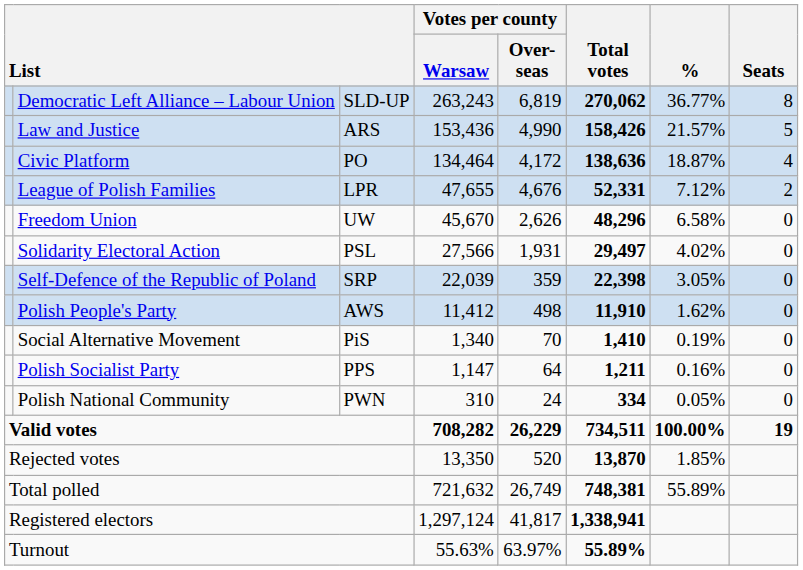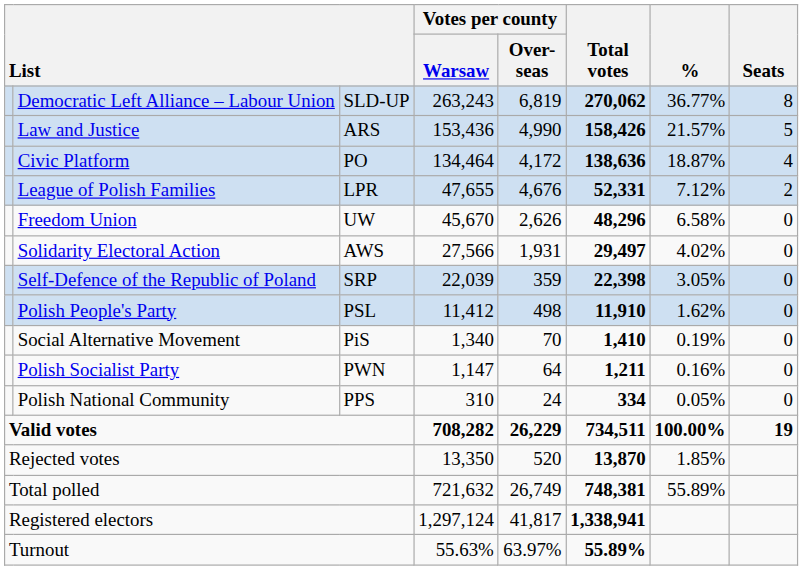(360, 250) PSL -> (364, 250) AWS
(364, 310) AWS -> (360, 310) PSL
(359, 370) PPS -> (365, 370) PWN
(365, 400) PWN -> (359, 400) PPS
